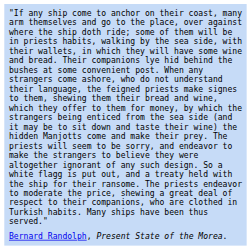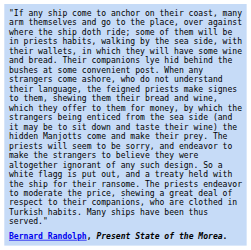(118, 237) normal -> (118, 237) bold
